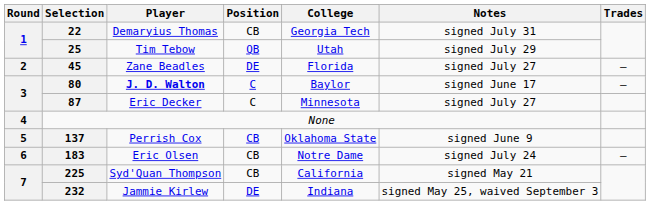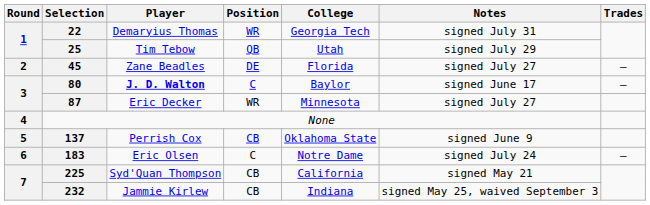(253, 31) CB -> (253, 31) WR
(253, 102) C -> (253, 102) WR
(253, 156) CB -> (253, 156) C
(253, 191) DE -> (253, 191) CB
